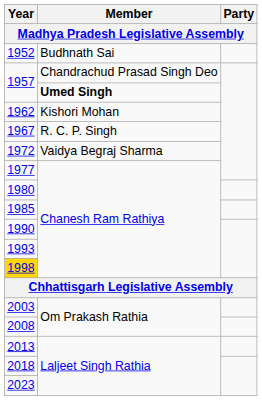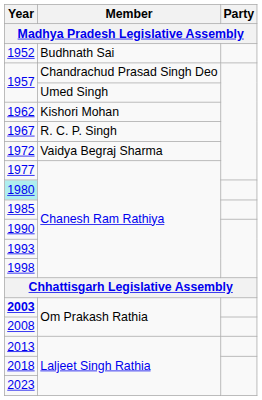(76, 92) bold -> (74, 92) normal
(21, 190) no background -> (21, 190) paleturquoise background
(21, 268) gold background -> (21, 268) no background
(21, 307) normal -> (21, 307) bold
